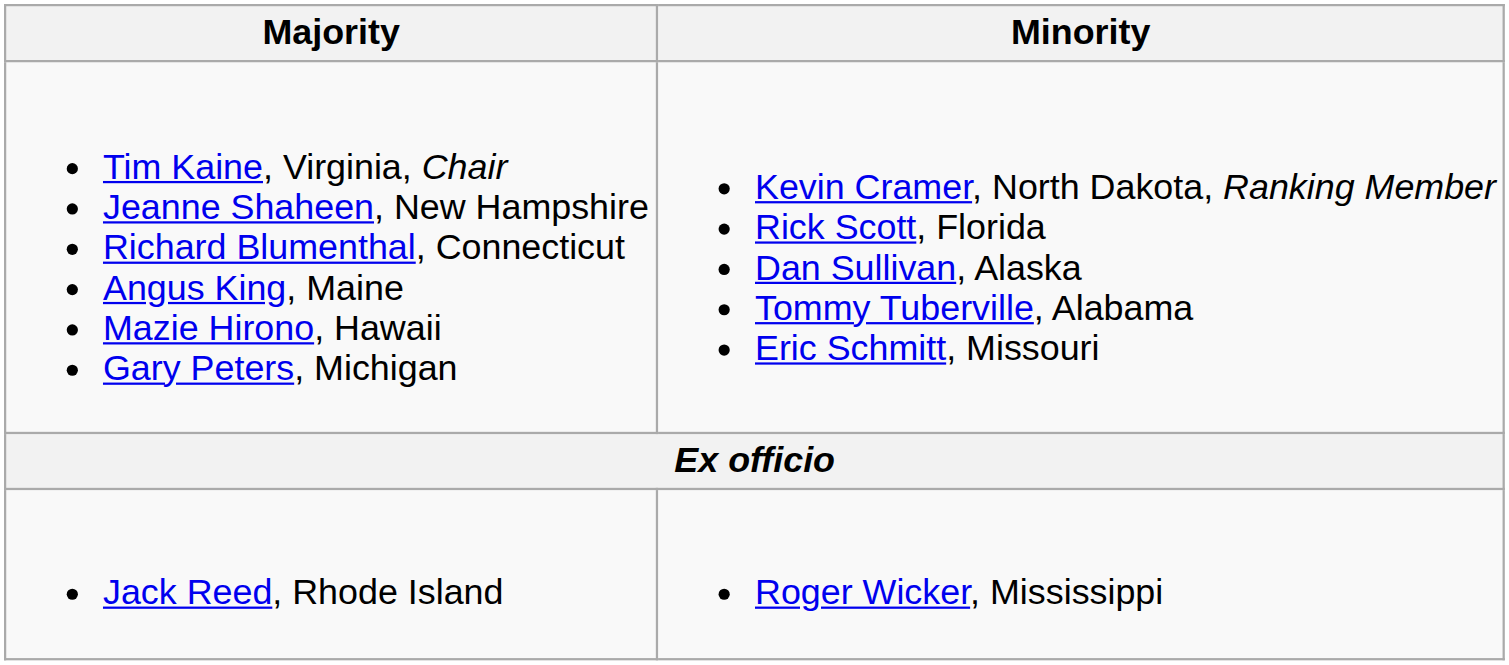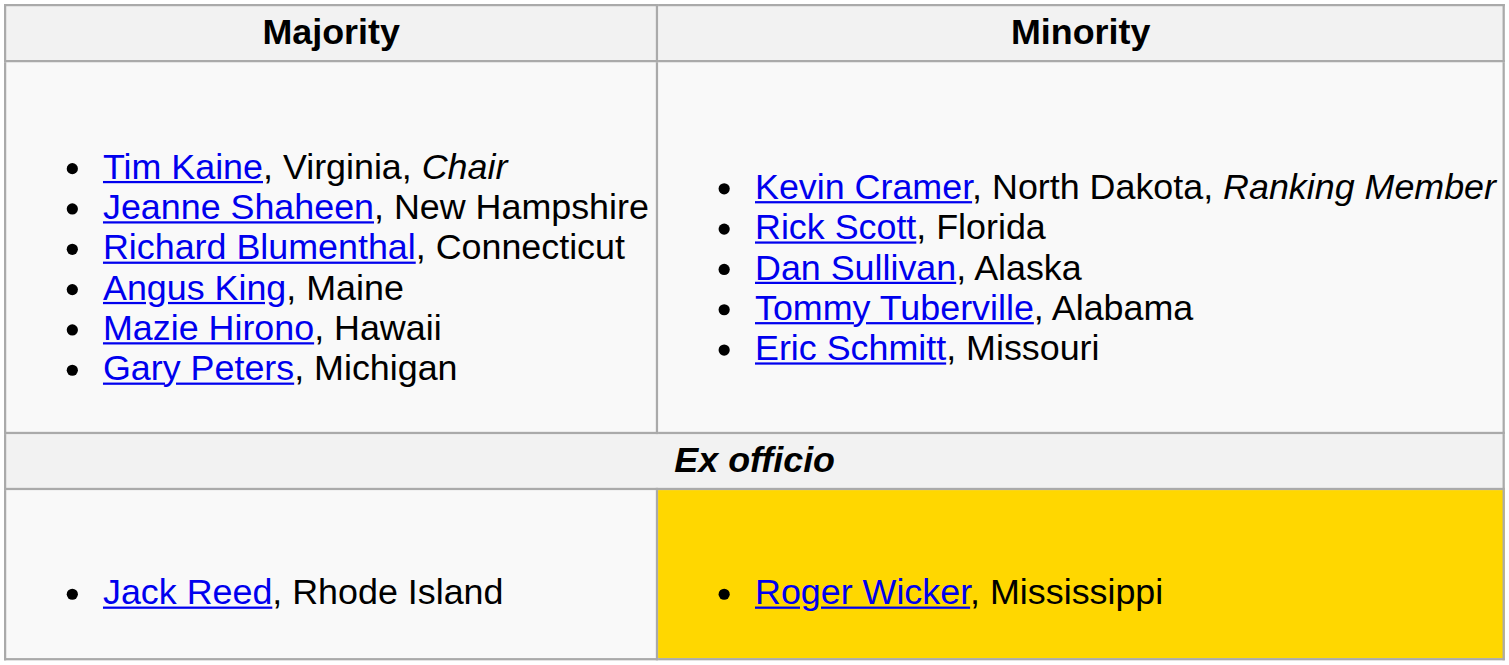(1081, 594) no background -> (1081, 594) gold background
